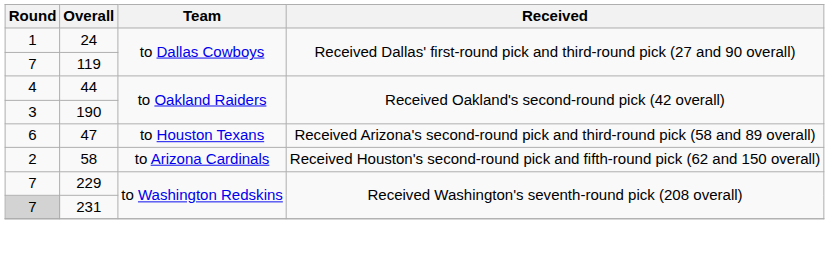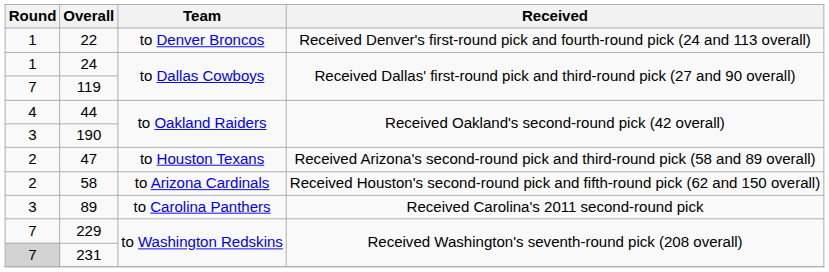+ row: (89, 40)
(33, 135) 6 -> (33, 159) 2
+ row: (89, 207)
